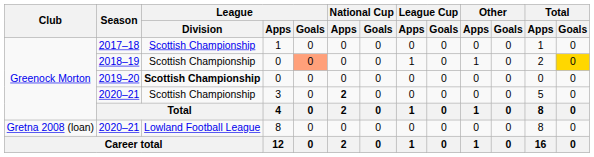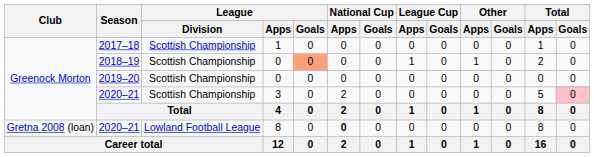(573, 62) gold background -> (573, 62) no background
(202, 78) bold -> (202, 78) normal
(344, 95) bold -> (344, 95) normal
(573, 95) no background -> (573, 95) pink background
(344, 128) normal -> (344, 128) bold
